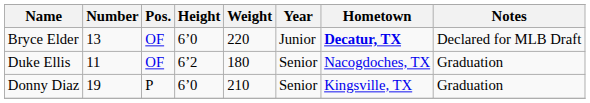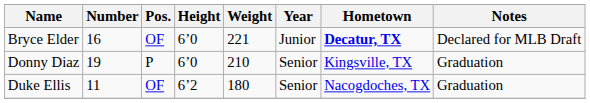(94, 39) 13 -> (94, 39) 16
(238, 39) 220 -> (238, 39) 221
rows swapped: (39, 62) <-> (44, 86)
